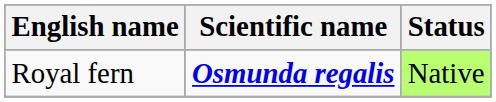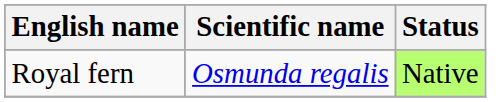(293, 73) bold -> (290, 73) normal
